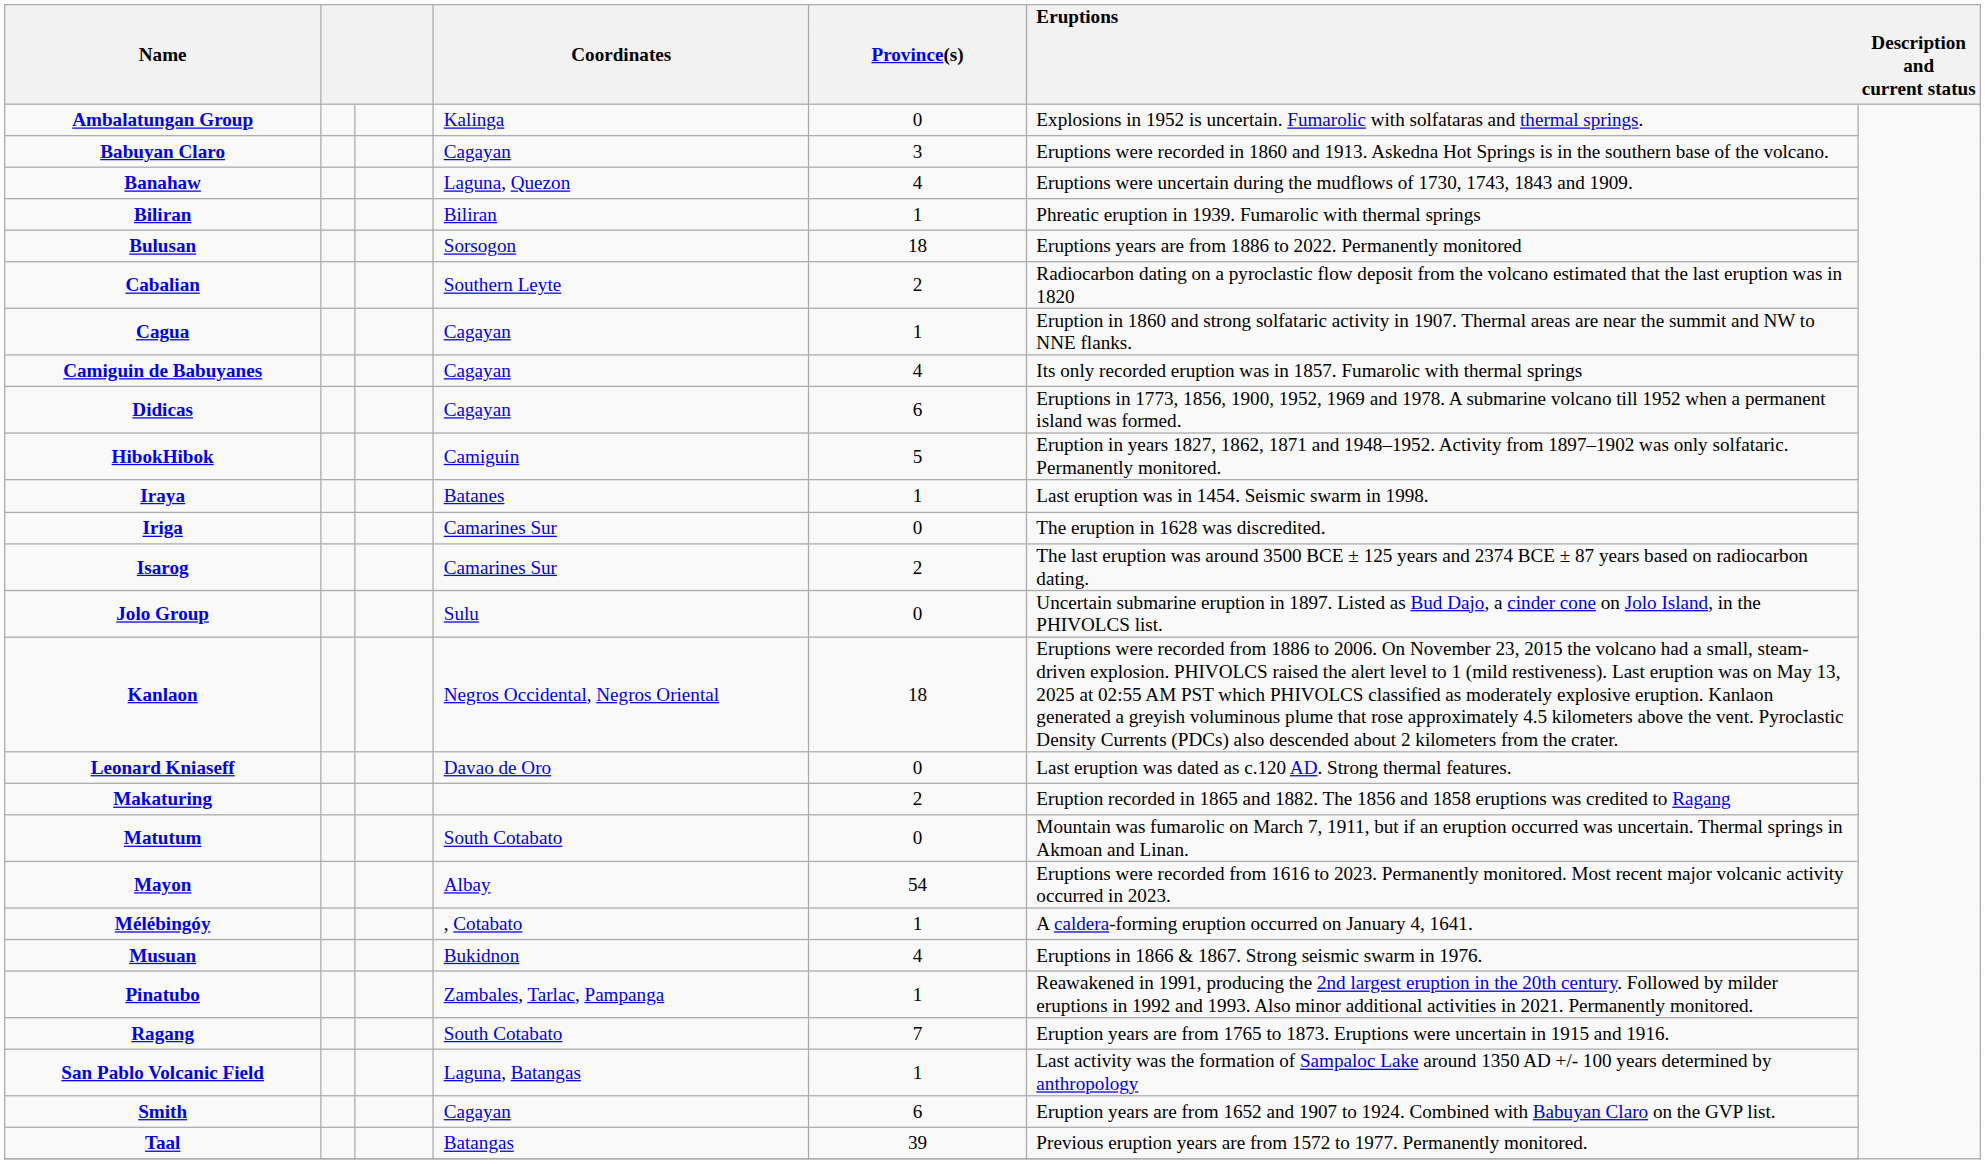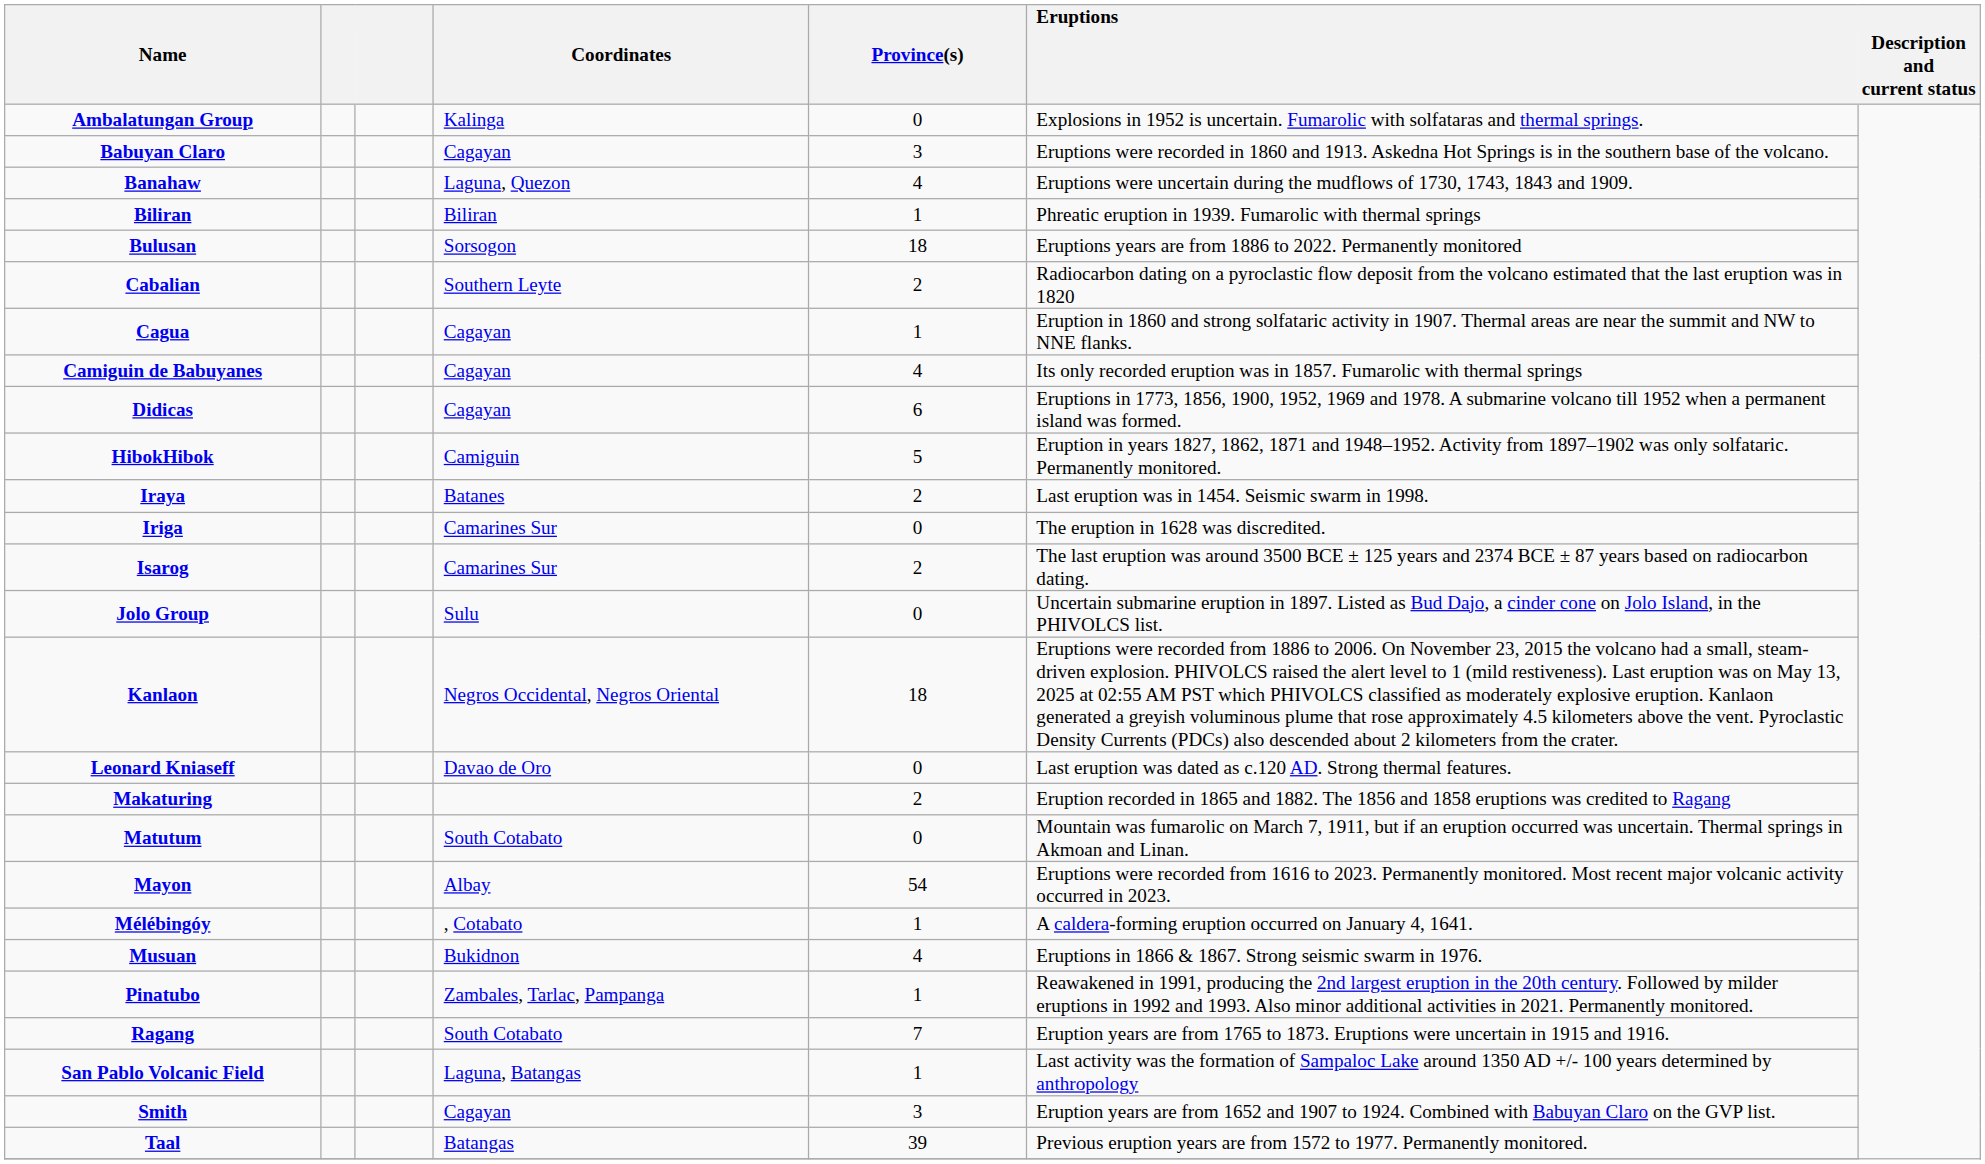(918, 496) 1 -> (918, 496) 2
(918, 1111) 6 -> (918, 1111) 3
